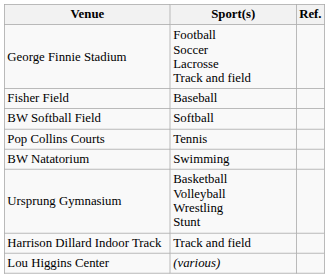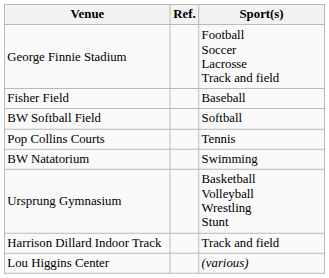columns swapped: (233, 14) <-> (310, 14)
